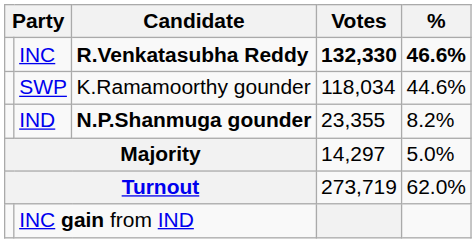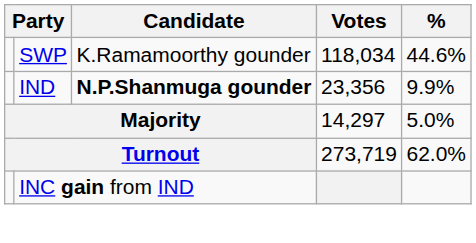- row: (37, 54)
(353, 120) 23,355 -> (353, 87) 23,356
(430, 120) 8.2% -> (430, 87) 9.9%
